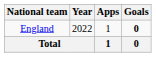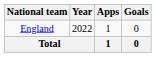(136, 28) bold -> (136, 28) normal
